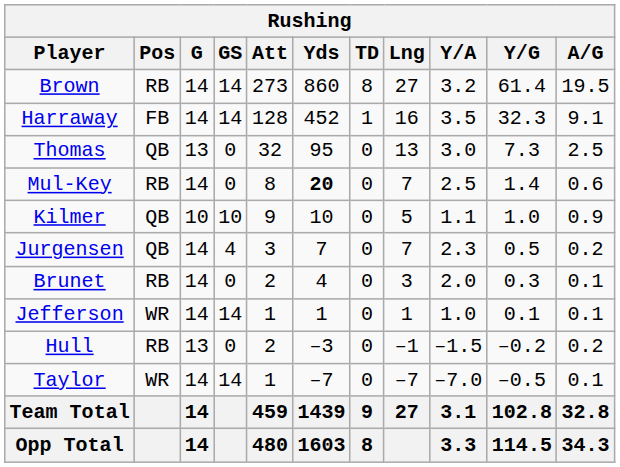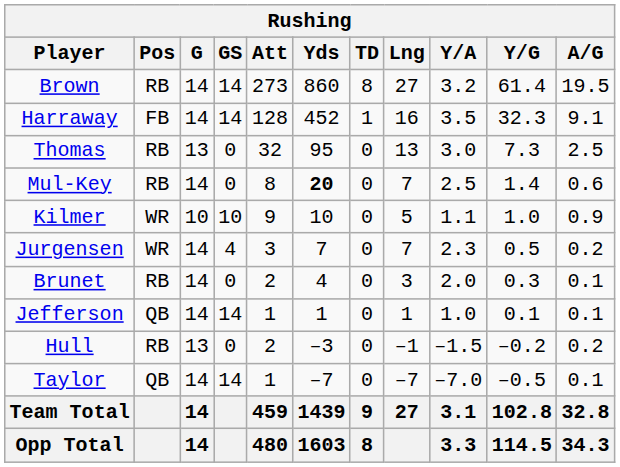(157, 152) QB -> (157, 152) RB
(157, 217) QB -> (157, 217) WR
(157, 249) QB -> (157, 249) WR
(157, 315) WR -> (157, 315) QB
(157, 380) WR -> (157, 380) QB
